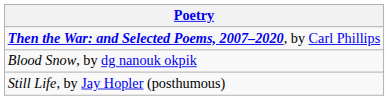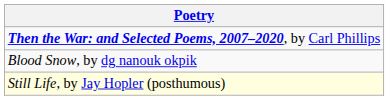(117, 83) no background -> (117, 83) lightyellow background
